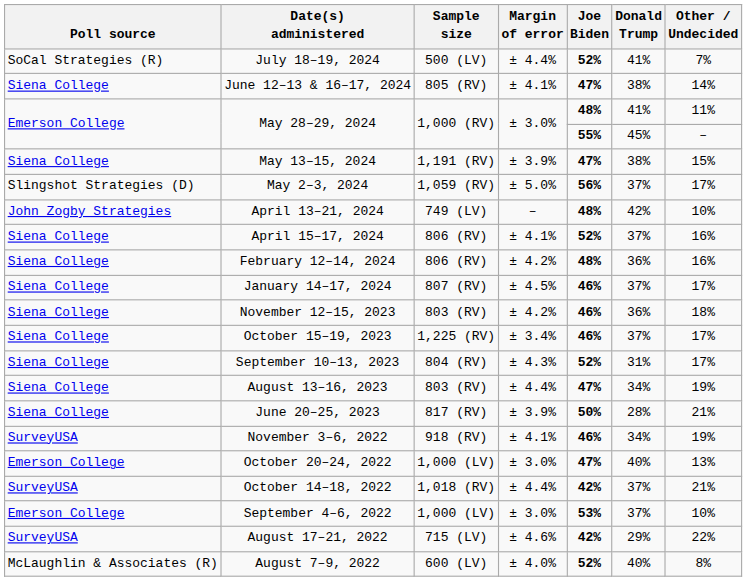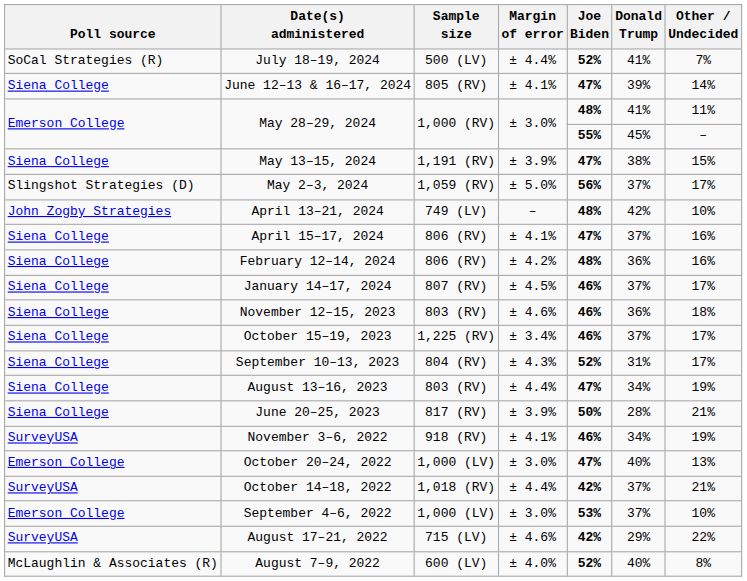(639, 85) 38% -> (639, 85) 39%
(589, 236) 52% -> (589, 236) 47%
(533, 312) ± 4.2% -> (533, 312) ± 4.6%
